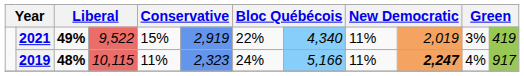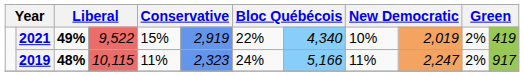(363, 38) 11% -> (363, 38) 10%
(476, 38) 3% -> (476, 38) 2%
(441, 61) bold -> (441, 61) normal
(476, 61) 4% -> (476, 61) 2%
